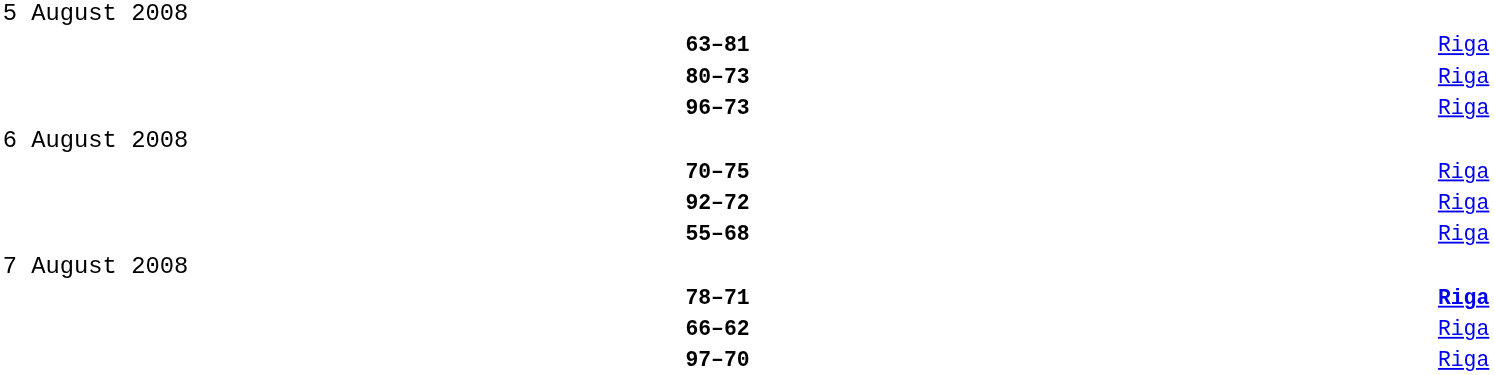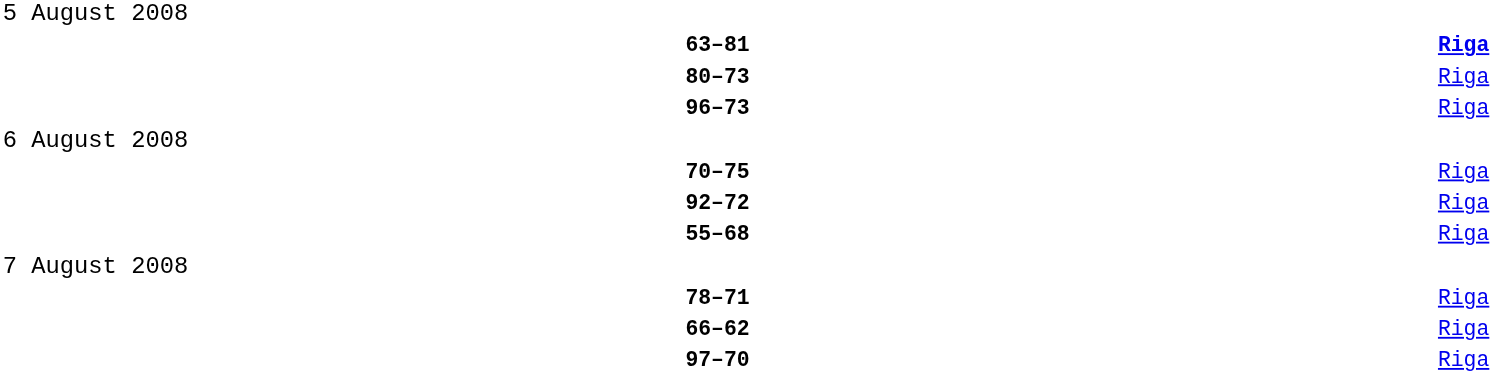(1464, 46) normal -> (1464, 46) bold
(1464, 298) bold -> (1464, 298) normal
